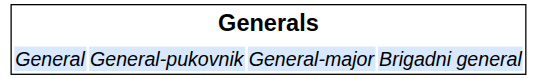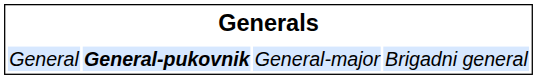(167, 59) normal -> (167, 59) bold
